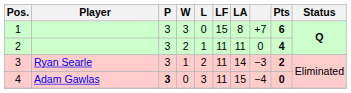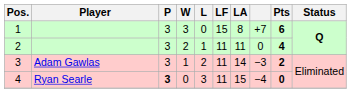(63, 63) Ryan Searle -> (67, 63) Adam Gawlas
(67, 79) Adam Gawlas -> (63, 79) Ryan Searle
